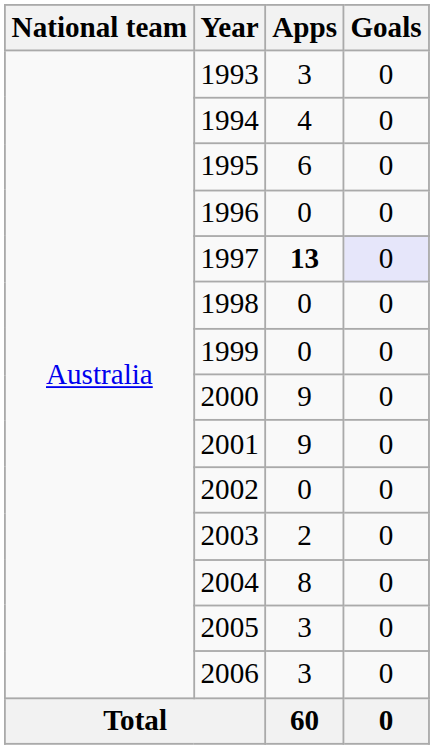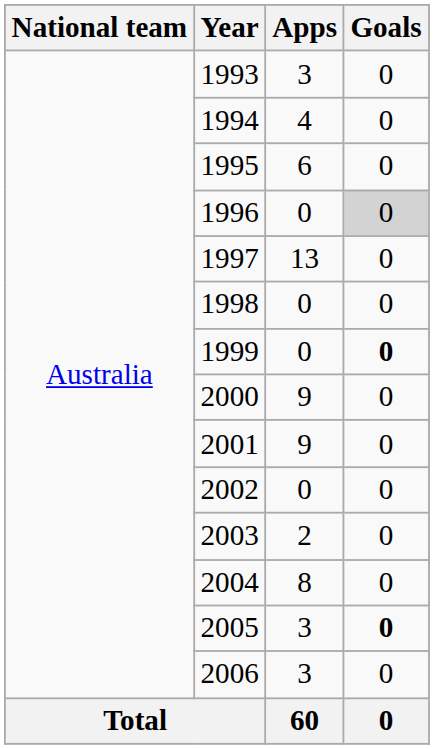(386, 212) no background -> (386, 212) lightgrey background
(305, 258) bold -> (305, 258) normal
(386, 258) lavender background -> (386, 258) no background
(386, 350) normal -> (386, 350) bold
(386, 627) normal -> (386, 627) bold
